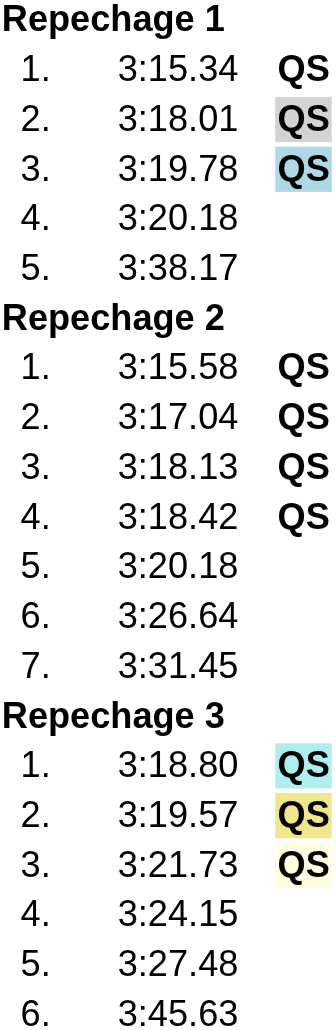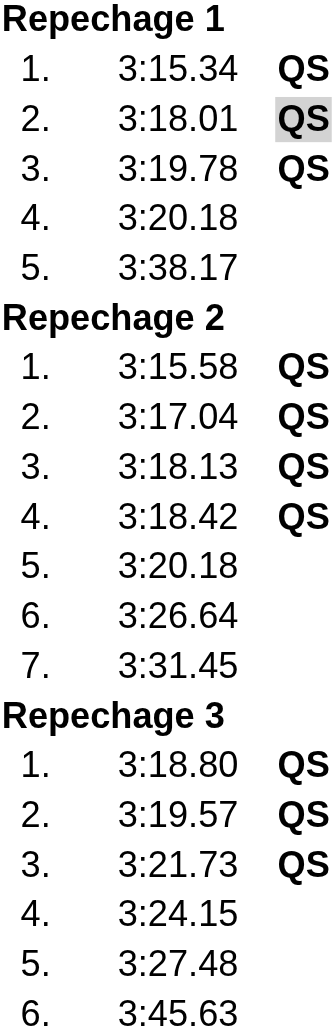(304, 168) lightblue background -> (304, 168) no background
(304, 765) paleturquoise background -> (304, 765) no background
(304, 815) khaki background -> (304, 815) no background
(304, 864) lightyellow background -> (304, 864) no background
